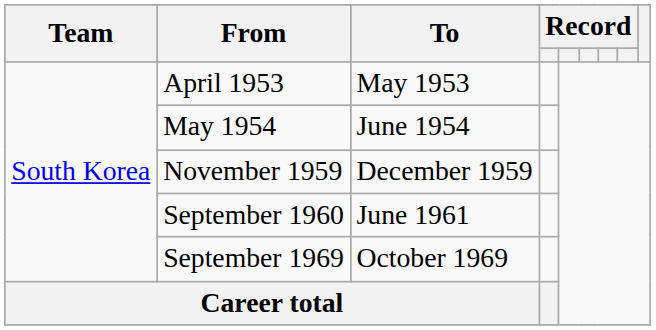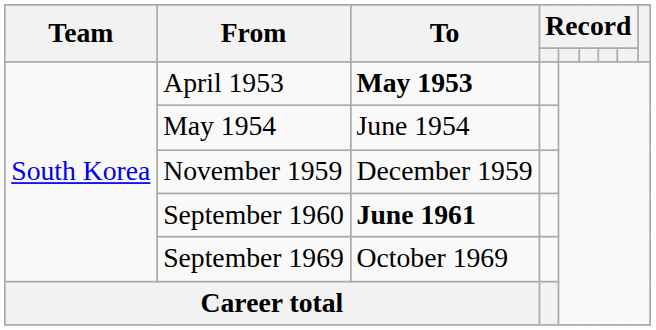(413, 83) normal -> (415, 83) bold
(413, 214) normal -> (416, 214) bold
